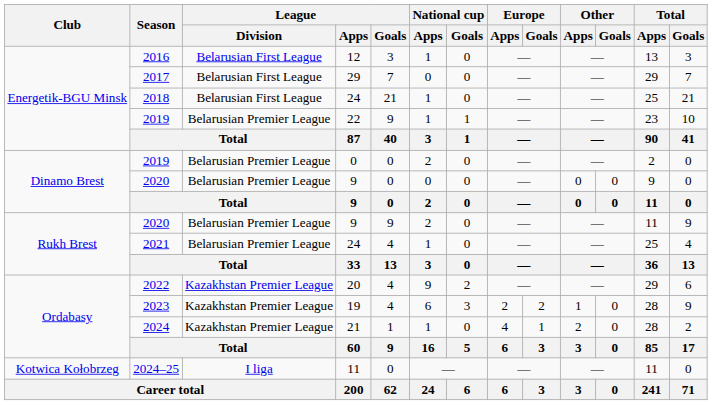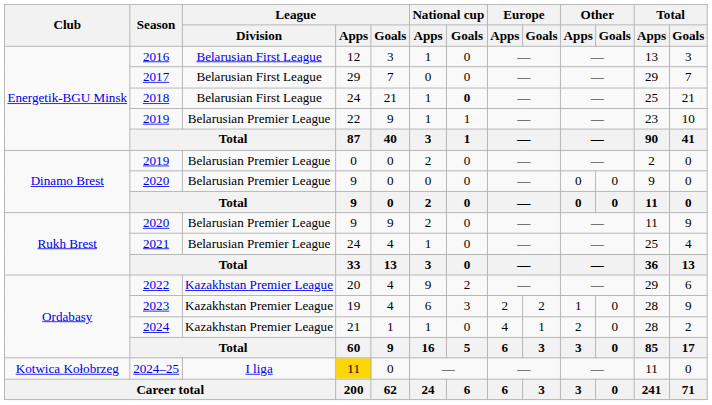(467, 98) normal -> (467, 98) bold
(354, 368) no background -> (354, 368) gold background
